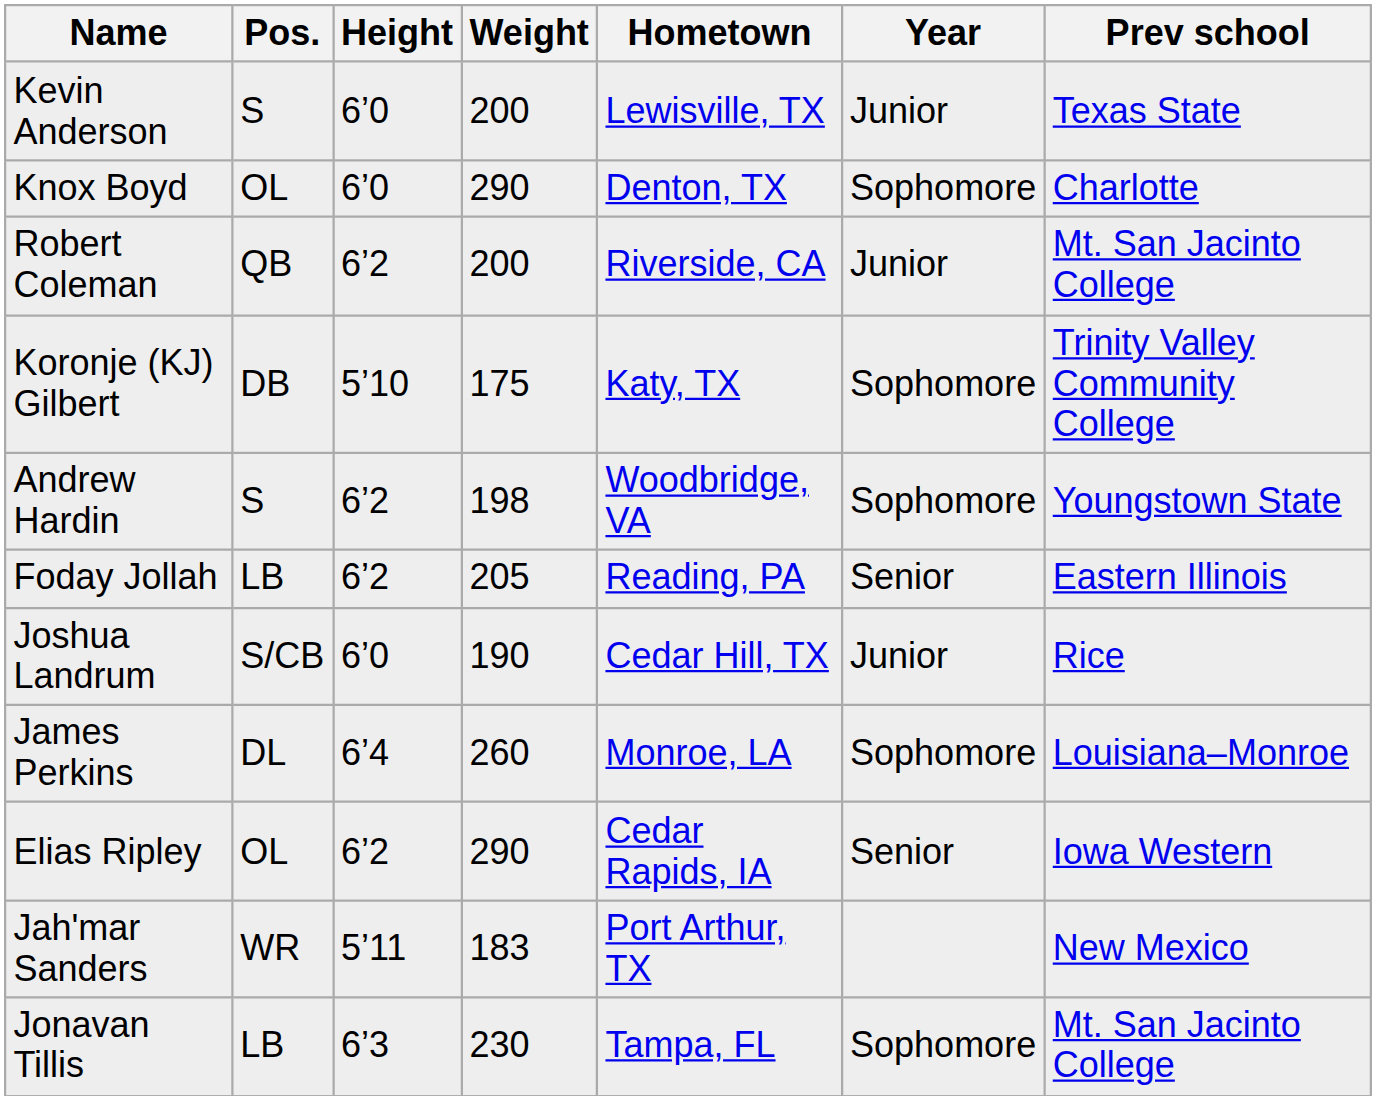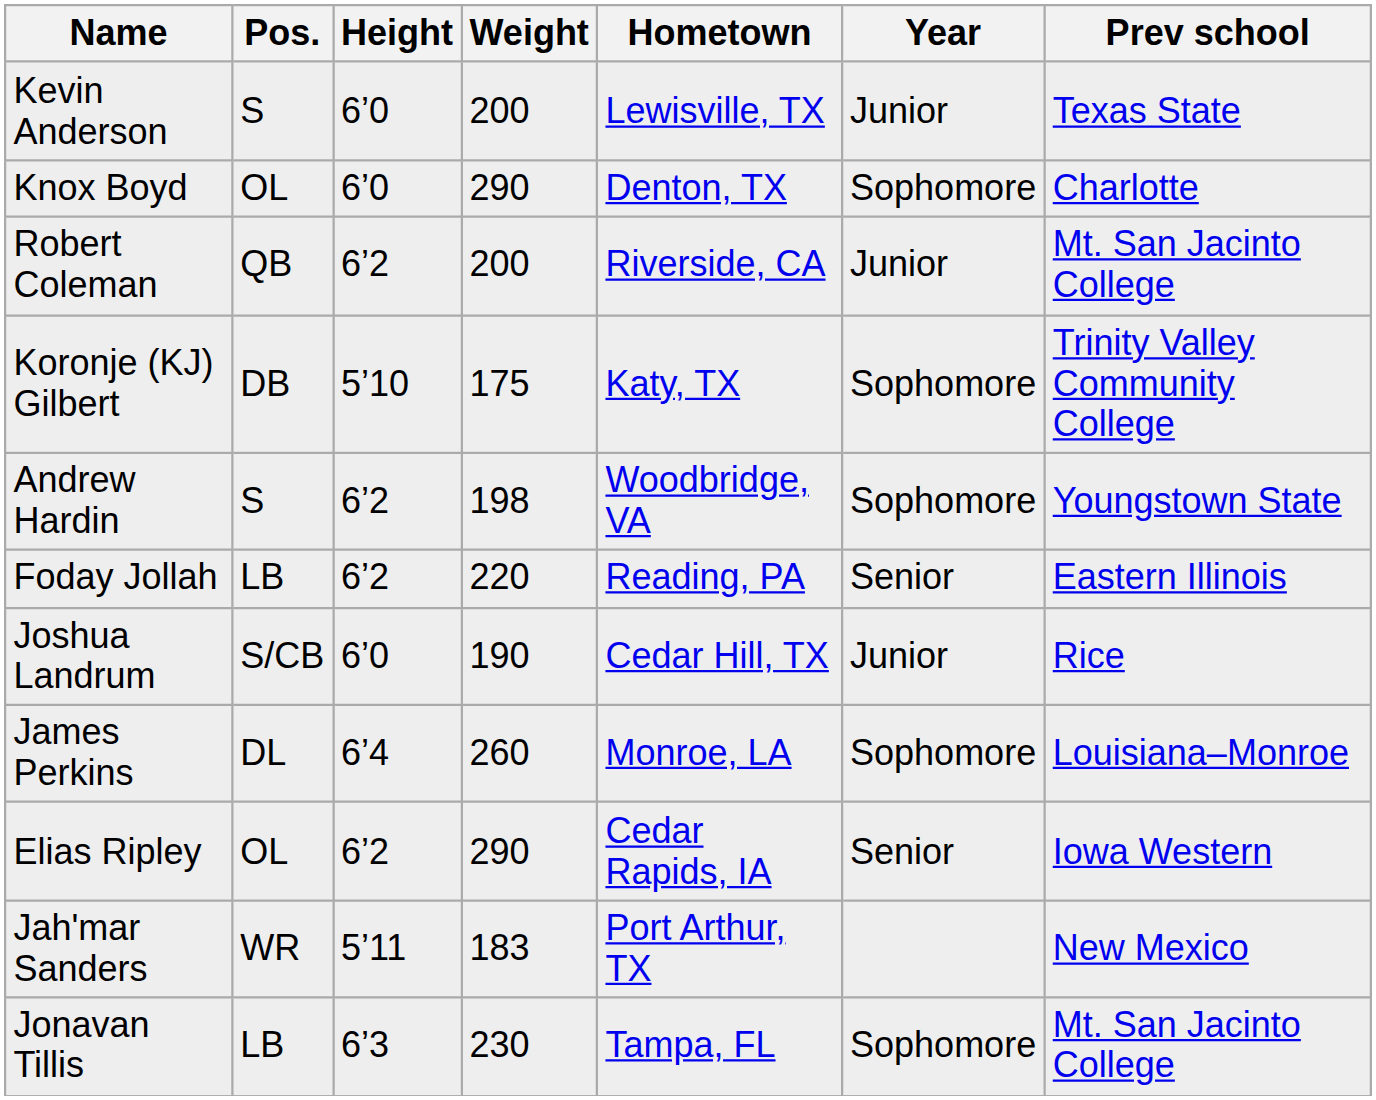(500, 578) 205 -> (500, 578) 220
